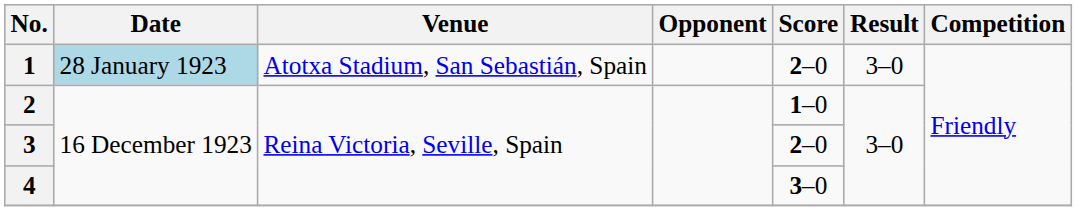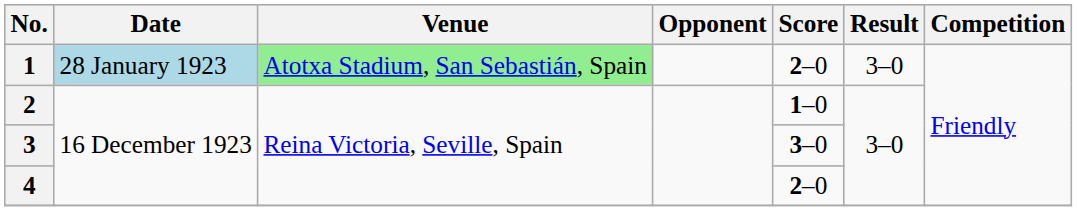(455, 64) no background -> (455, 64) lightgreen background
(808, 144) 2–0 -> (808, 144) 3–0
(808, 184) 3–0 -> (808, 184) 2–0
